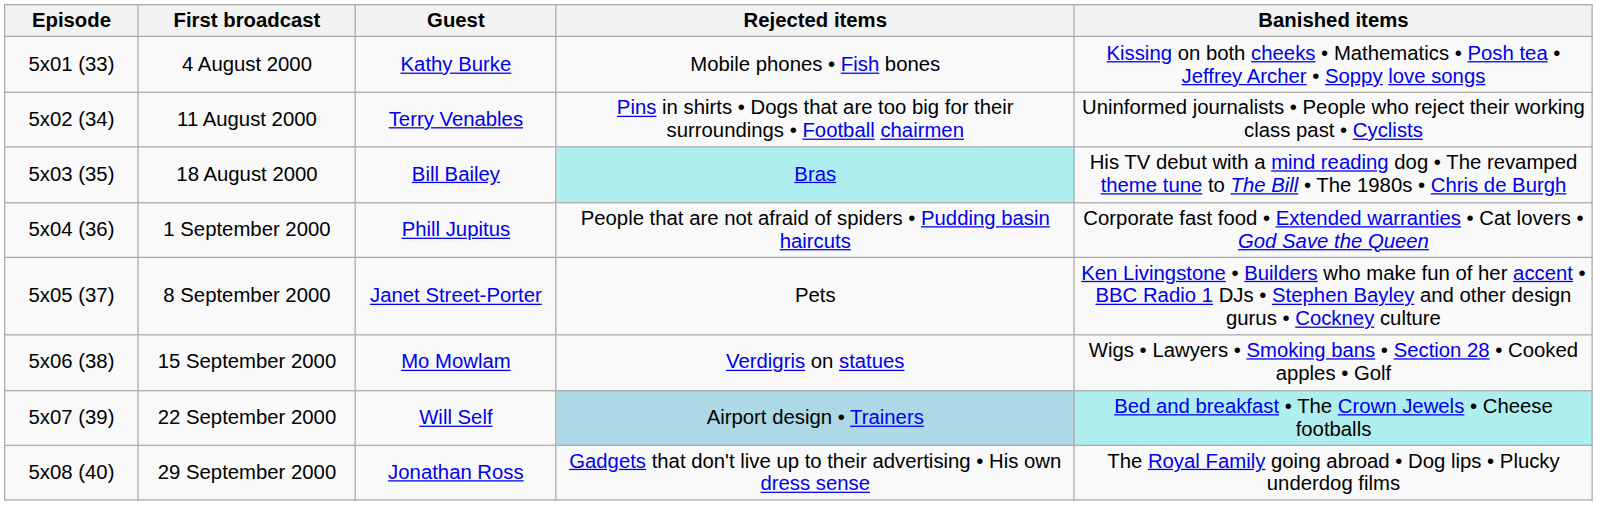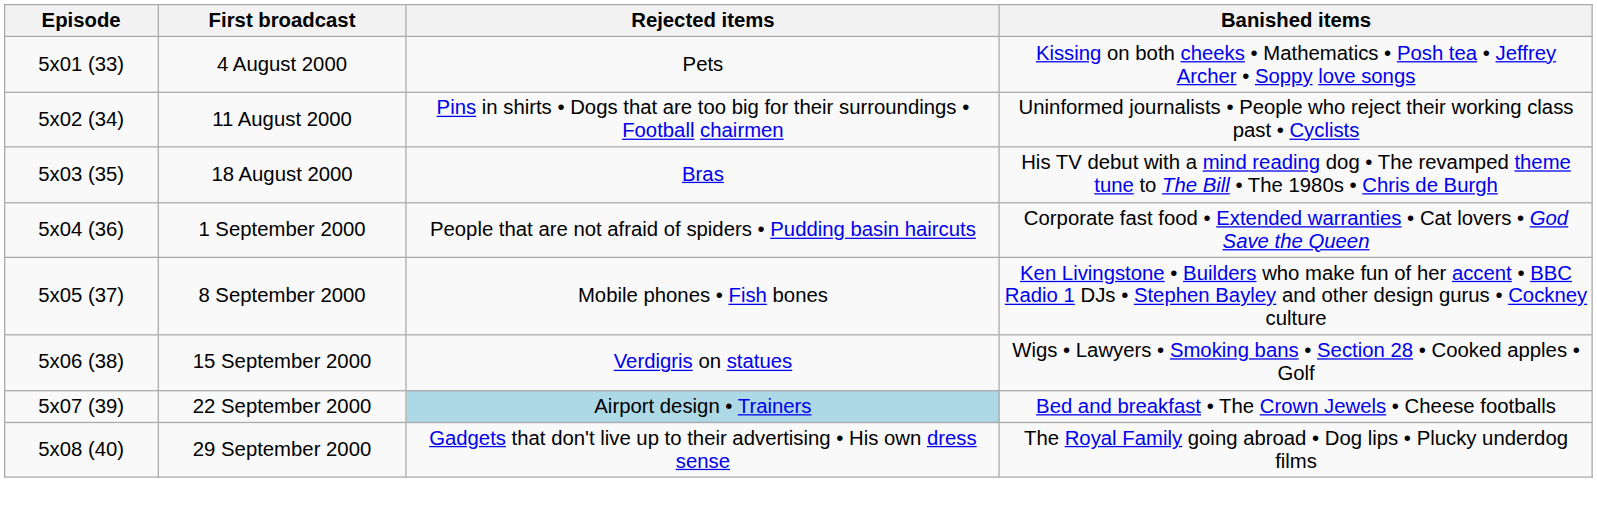- column: (456, 20)
(815, 64) Mobile phones • Fish bones -> (703, 64) Pets
(815, 174) paleturquoise background -> (703, 174) no background
(815, 296) Pets -> (703, 296) Mobile phones • Fish bones
(1333, 417) paleturquoise background -> (1296, 406) no background
